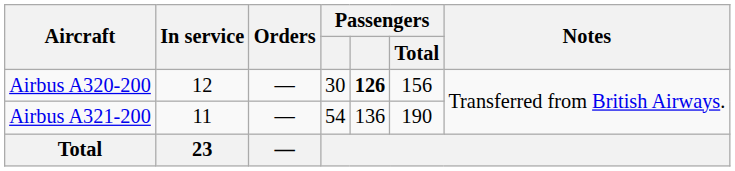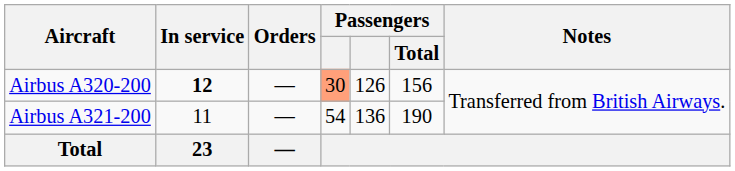(202, 85) normal -> (202, 85) bold
(335, 85) no background -> (335, 85) lightsalmon background
(370, 85) bold -> (370, 85) normal
